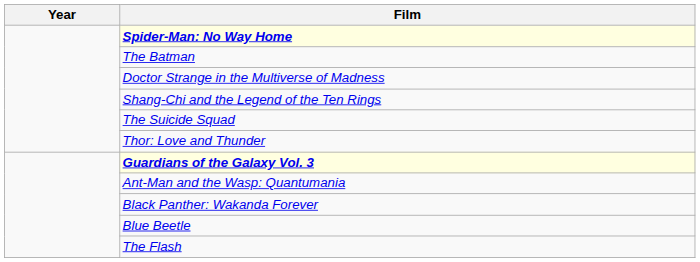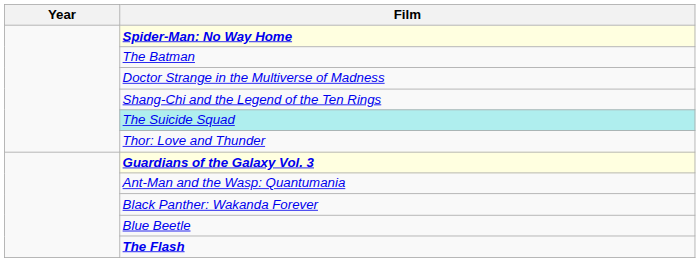(179, 120) no background -> (179, 120) paleturquoise background
(152, 246) normal -> (154, 246) bold
